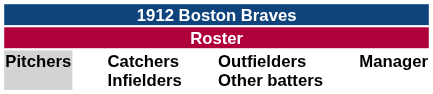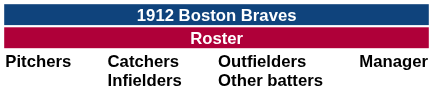(38, 61) lightgrey background -> (38, 61) no background
